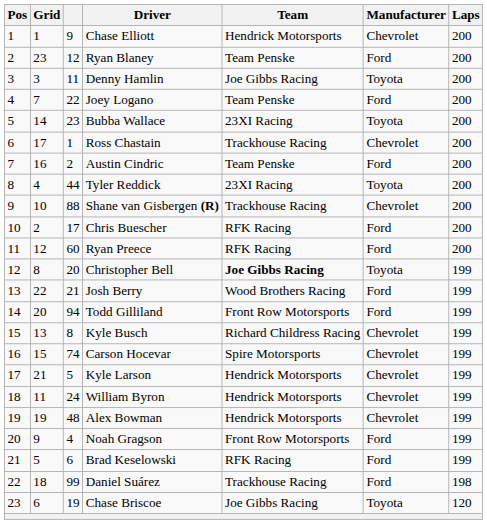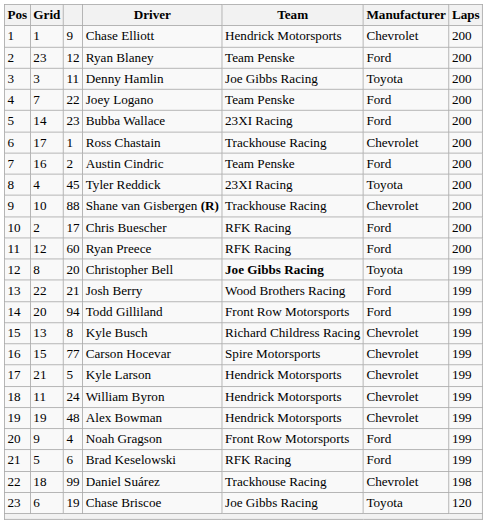(385, 120) Toyota -> (379, 120) Ford
(73, 184) 44 -> (73, 184) 45
(73, 354) 74 -> (73, 354) 77
(379, 481) Ford -> (392, 481) Chevrolet
